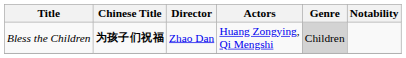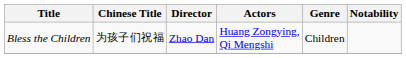(130, 37) bold -> (130, 37) normal
(325, 37) lightgrey background -> (325, 37) no background
